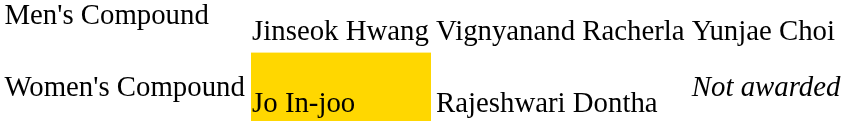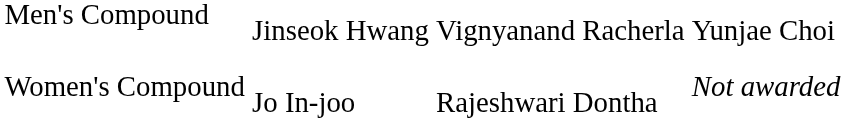(304, 102) gold background -> (304, 102) no background
